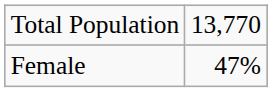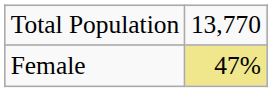(238, 65) no background -> (238, 65) khaki background
